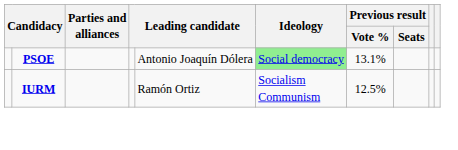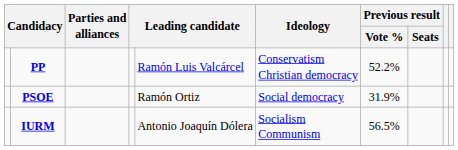+ row: (38, 67)
(195, 58) Antonio Joaquín Dólera -> (169, 96) Ramón Ortiz
(301, 58) lightgreen background -> (301, 96) no background
(370, 58) 13.1% -> (384, 96) 31.9%
(169, 88) Ramón Ortiz -> (195, 126) Antonio Joaquín Dólera
(370, 88) 12.5% -> (384, 126) 56.5%
